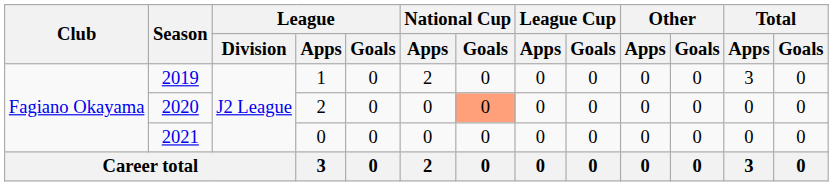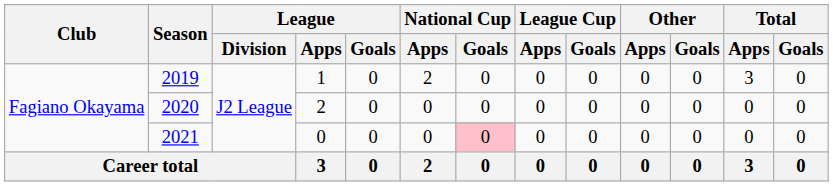(485, 107) lightsalmon background -> (485, 107) no background
(485, 136) no background -> (485, 136) pink background
